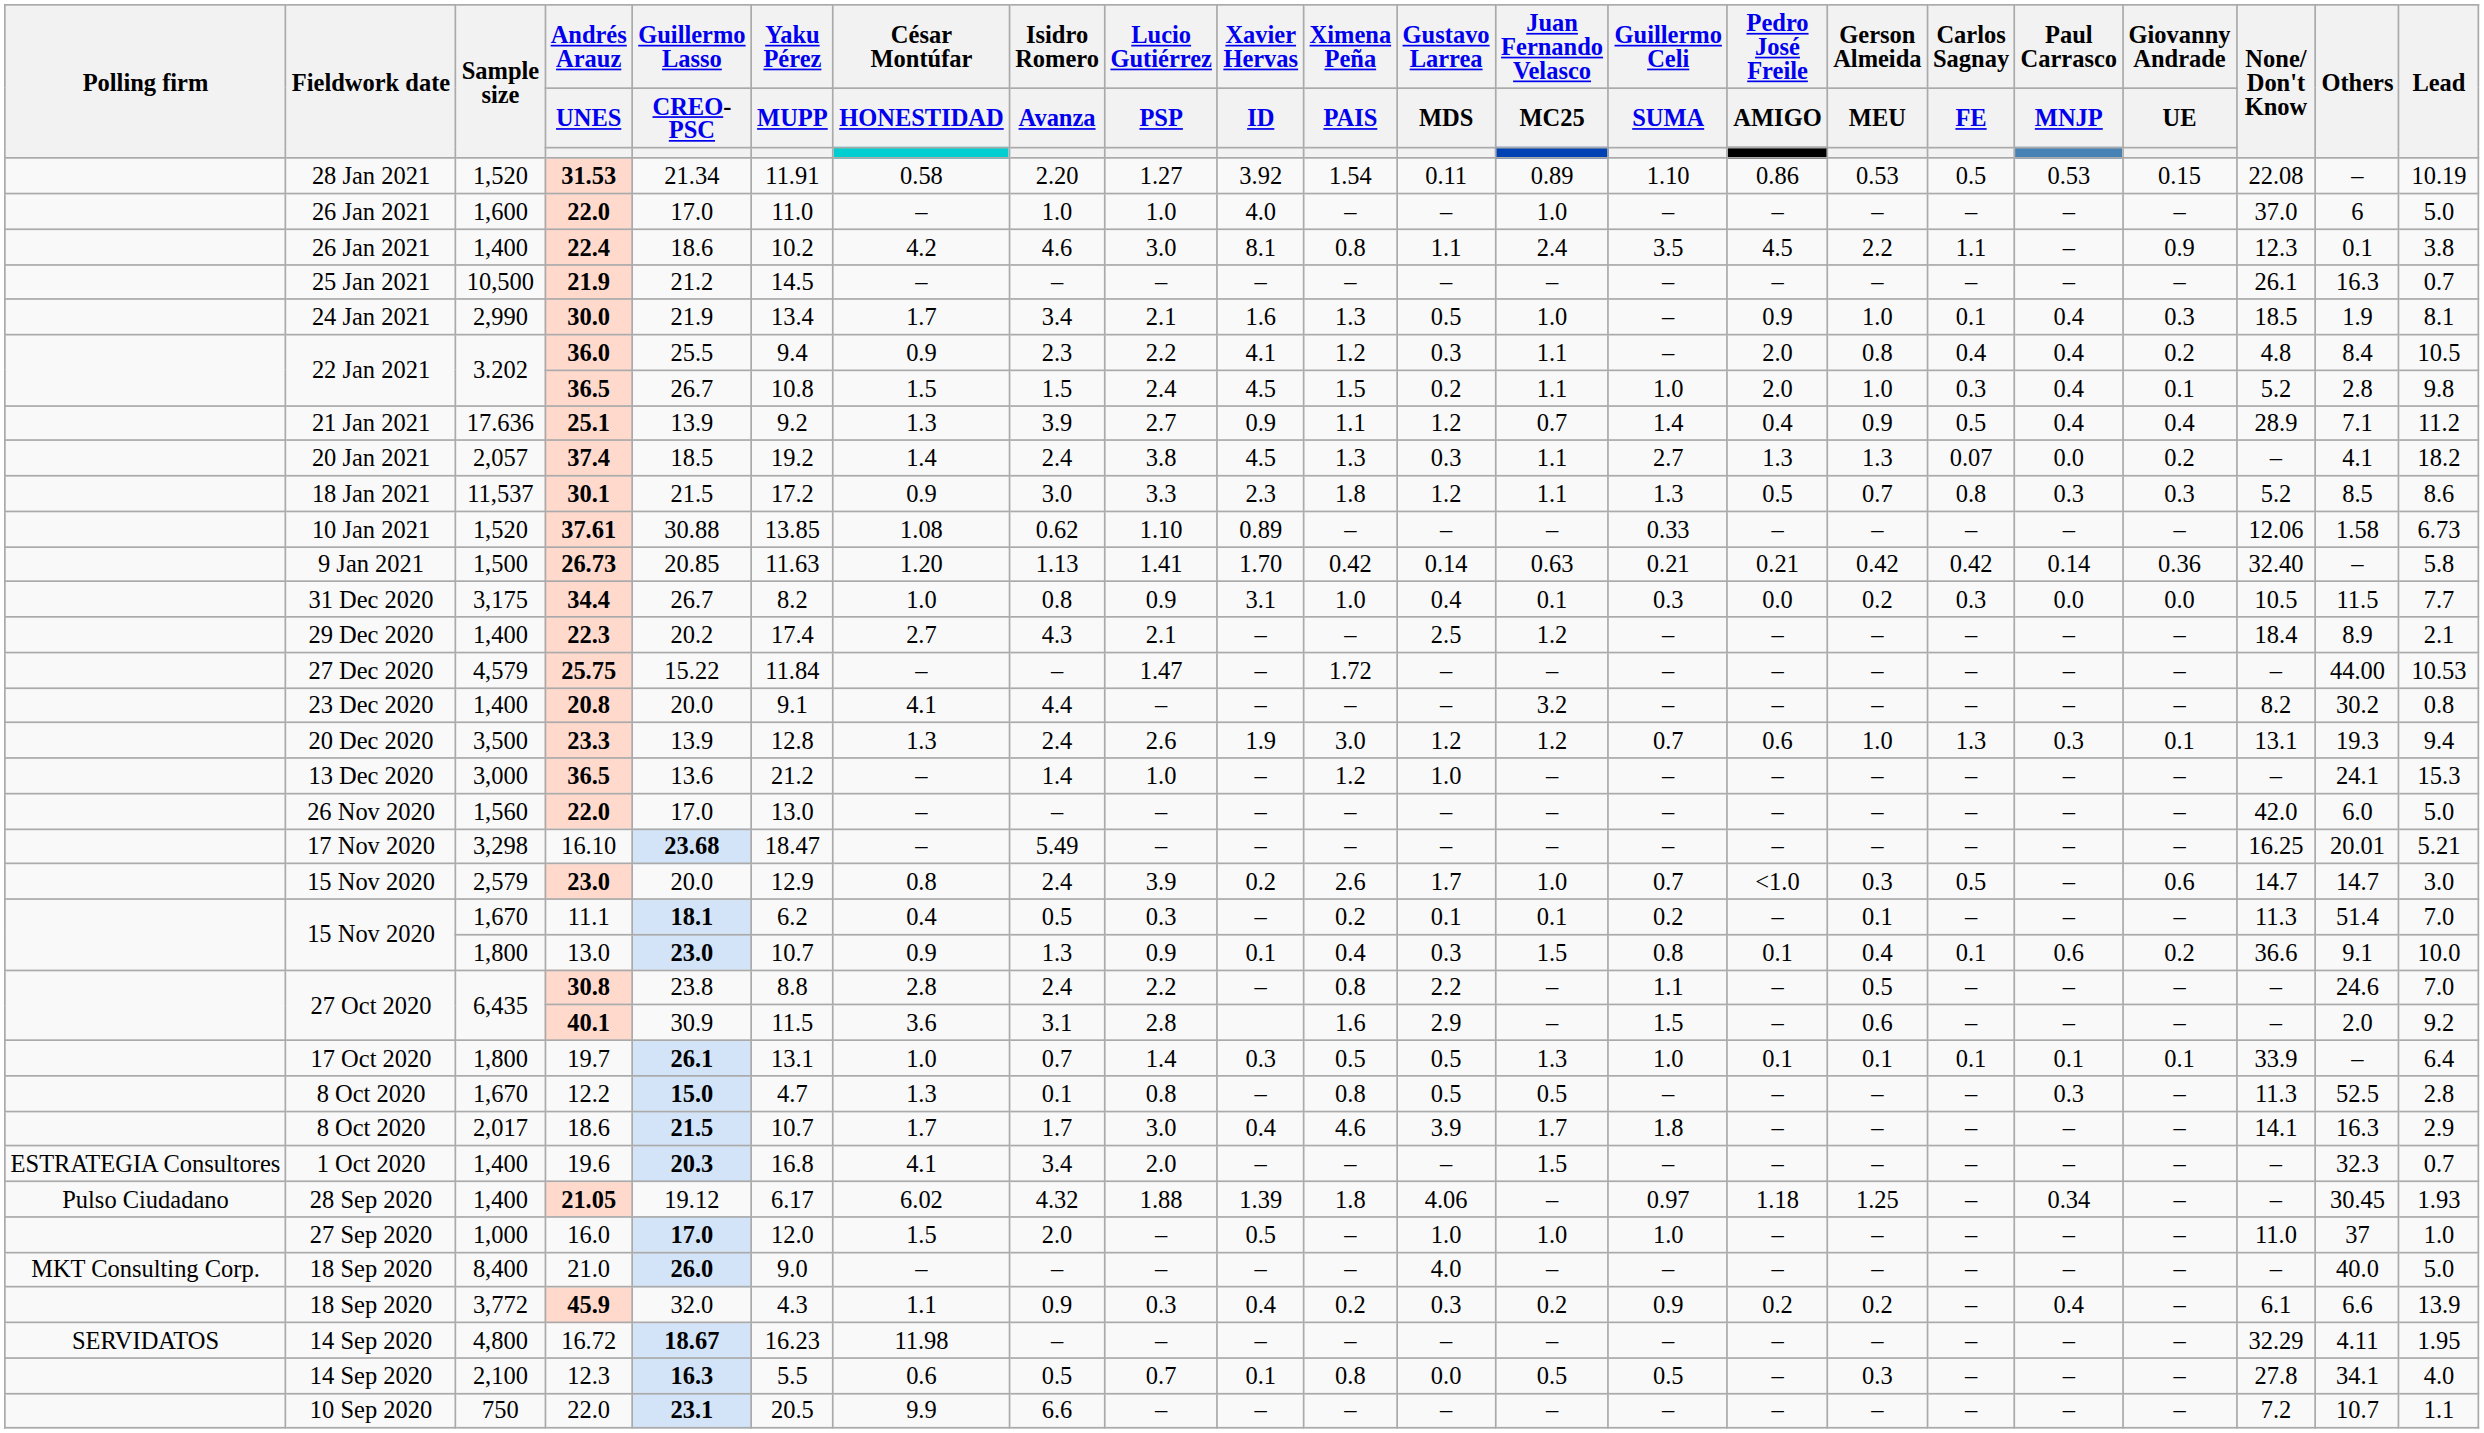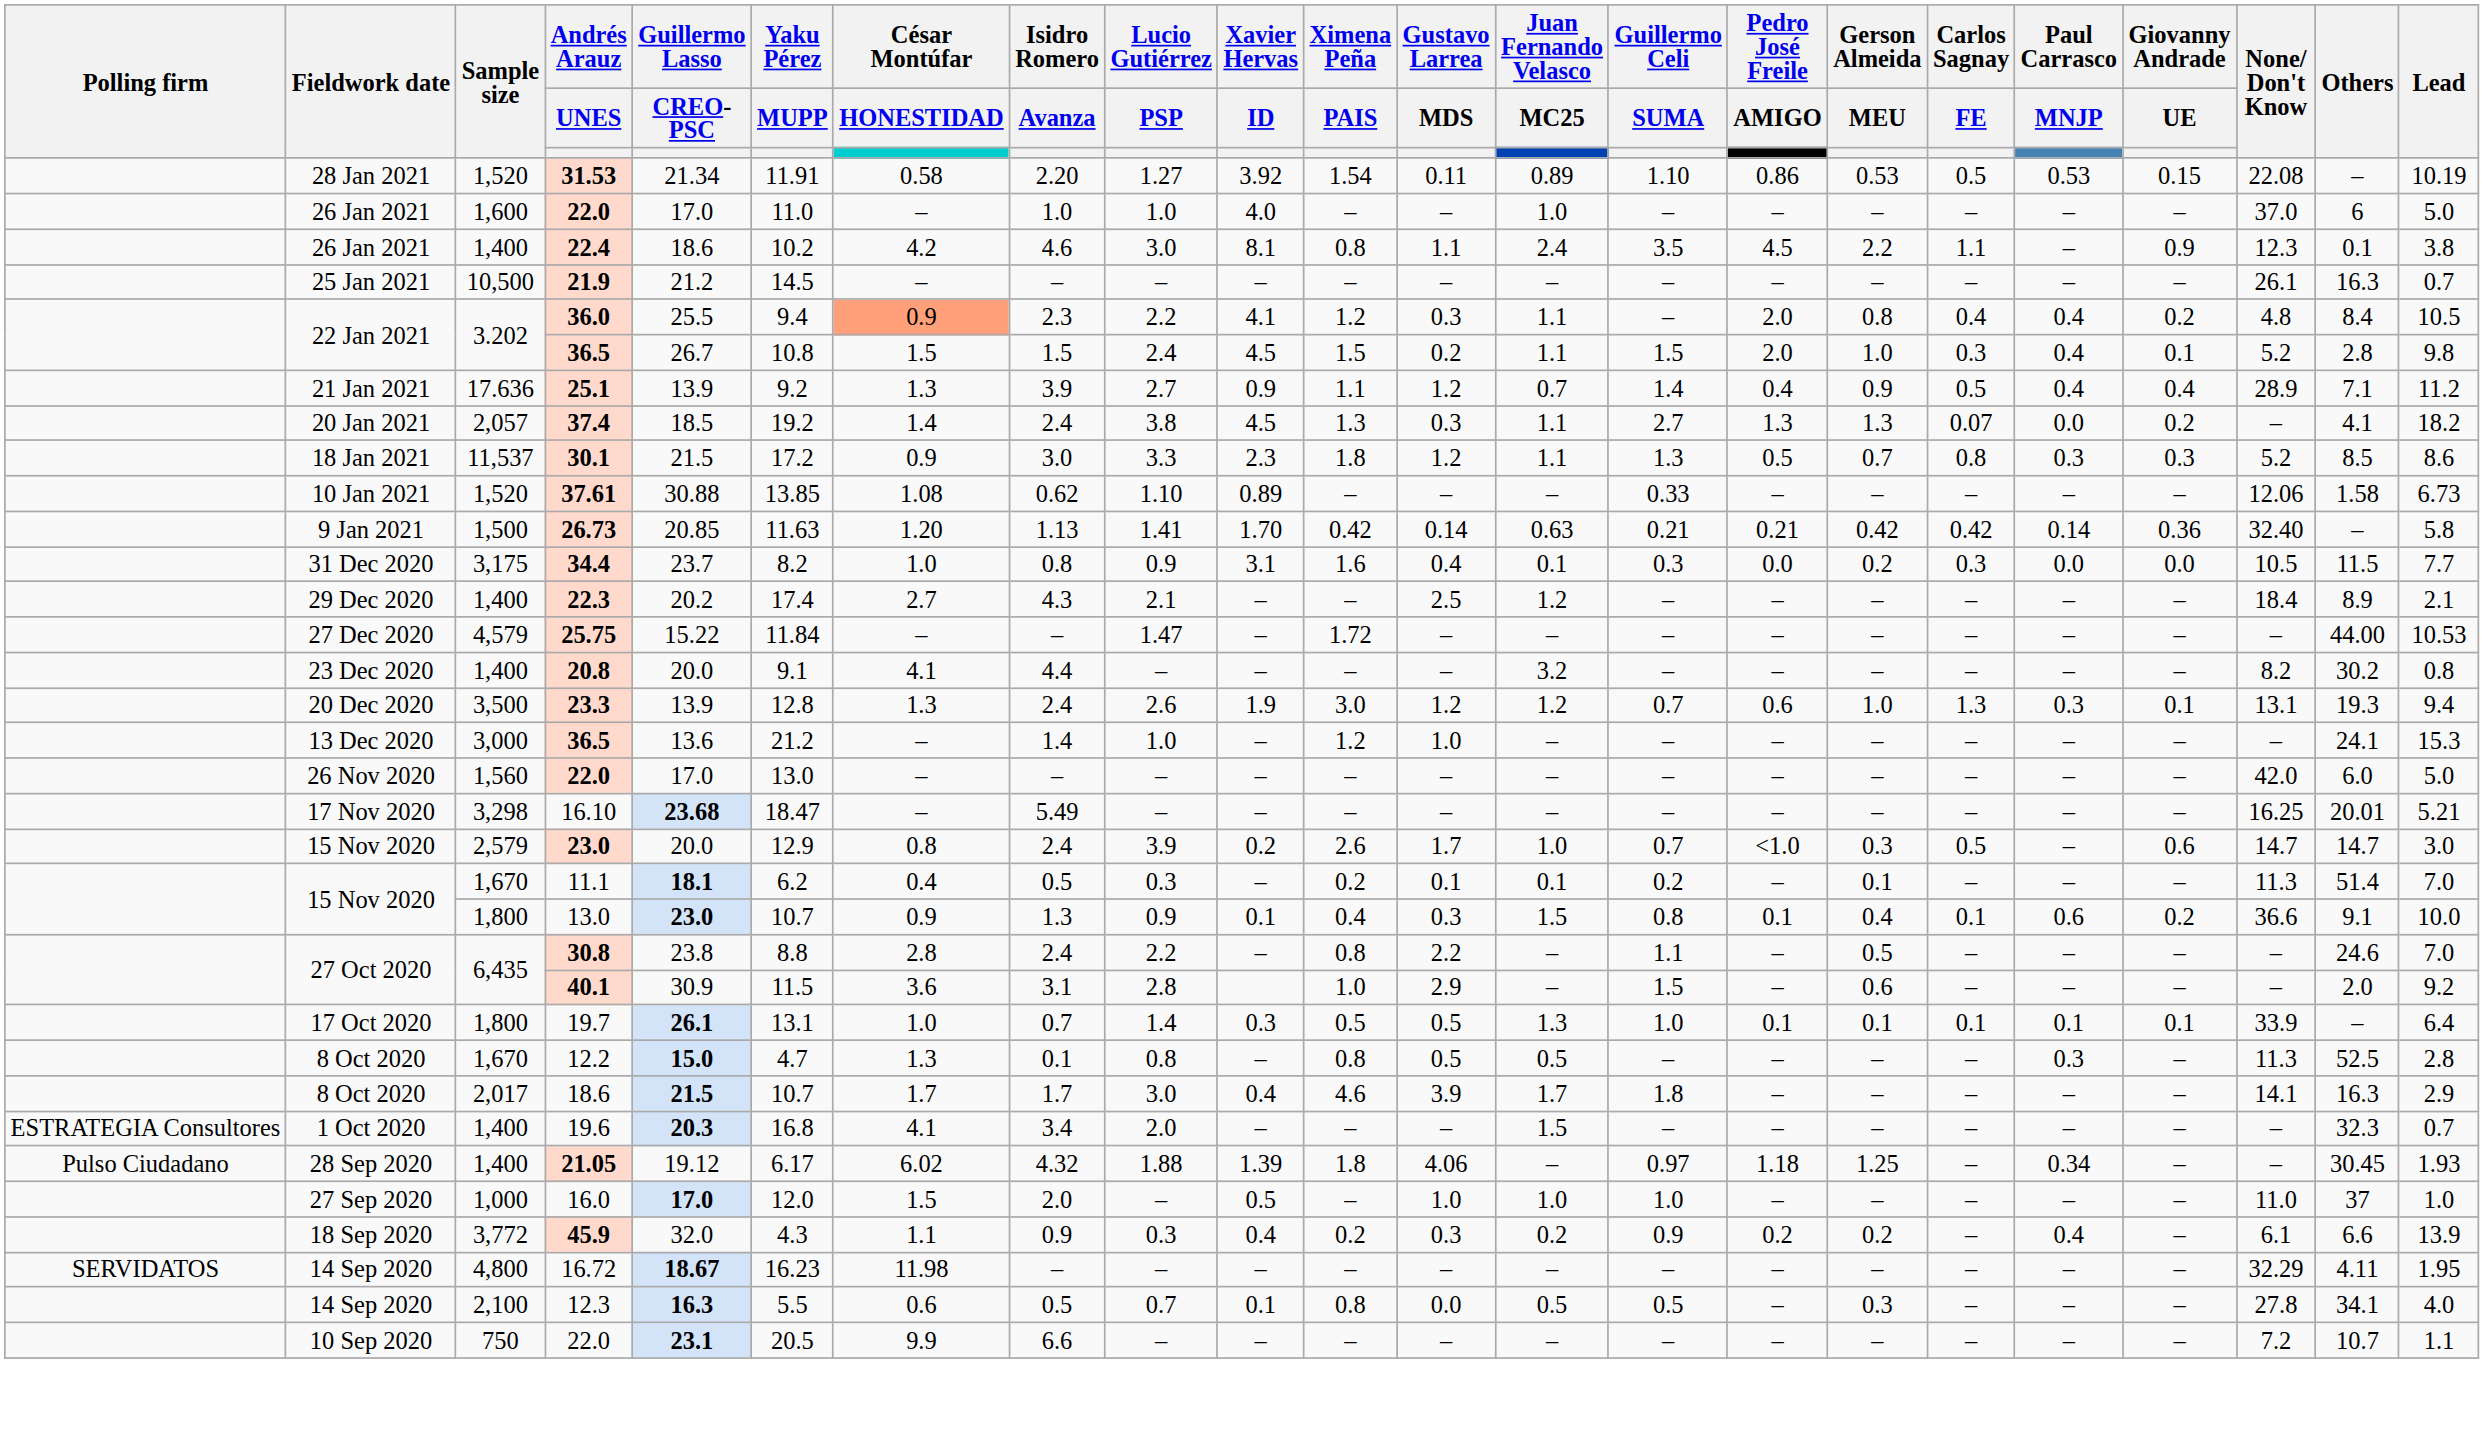- row: (371, 317)
(921, 353) no background -> (921, 317) lightsalmon background
(1668, 388) 1.0 -> (1668, 353) 1.5
(692, 600) 26.7 -> (692, 564) 23.7
(1350, 600) 1.0 -> (1350, 564) 1.6
(1350, 1023) 1.6 -> (1350, 988) 1.0
- row: (371, 1270)
